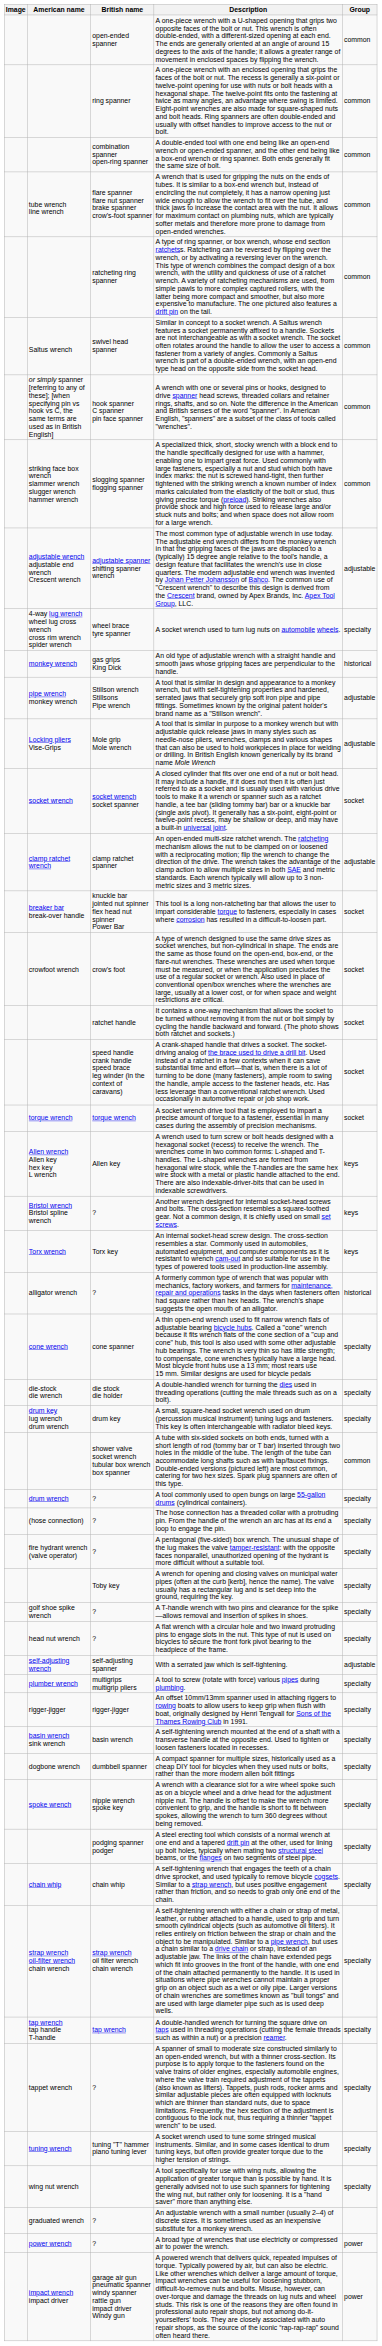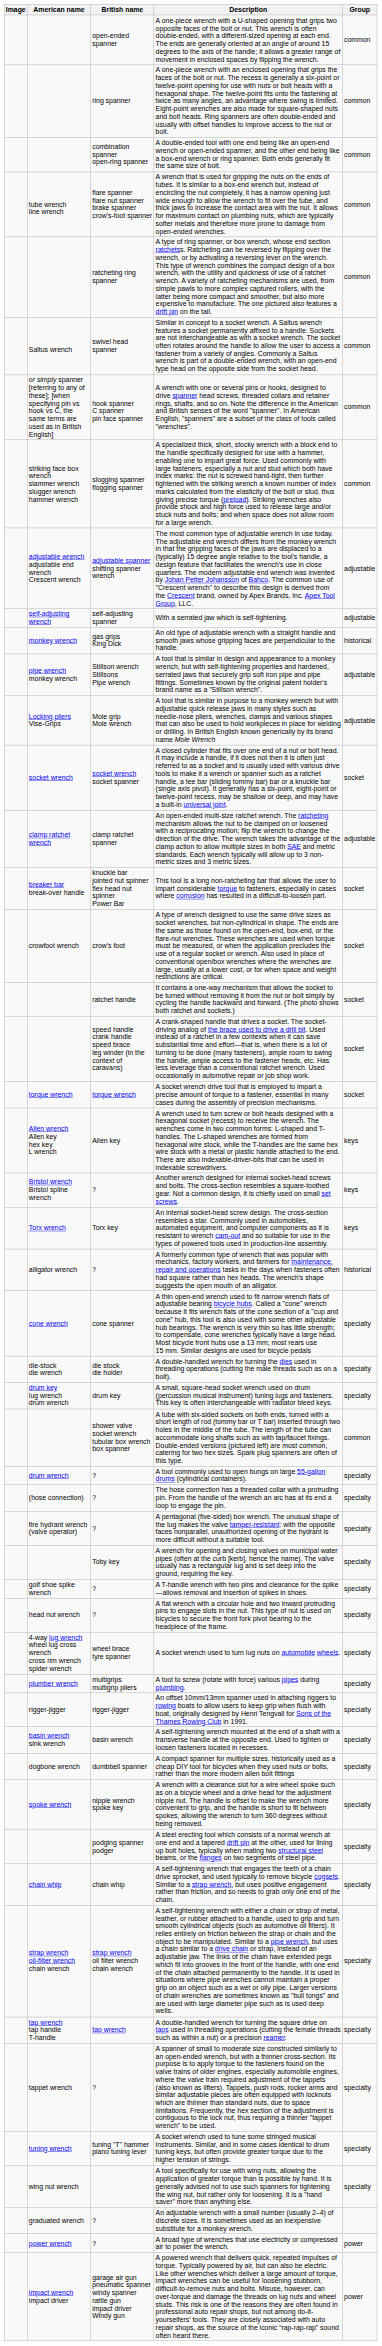rows swapped: (222, 1665) <-> (248, 629)
